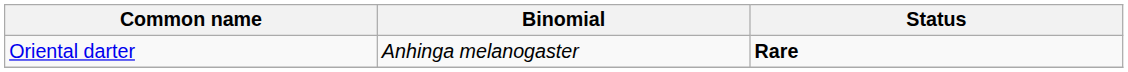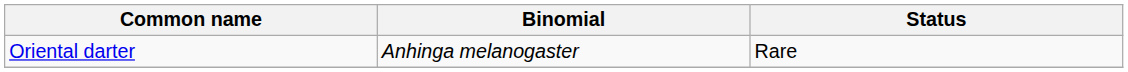(776, 51) bold -> (776, 51) normal
